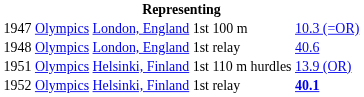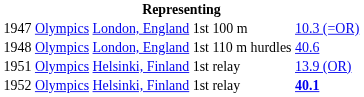(226, 47) relay -> (252, 47) 110 m hurdles
(252, 66) 110 m hurdles -> (226, 66) relay
